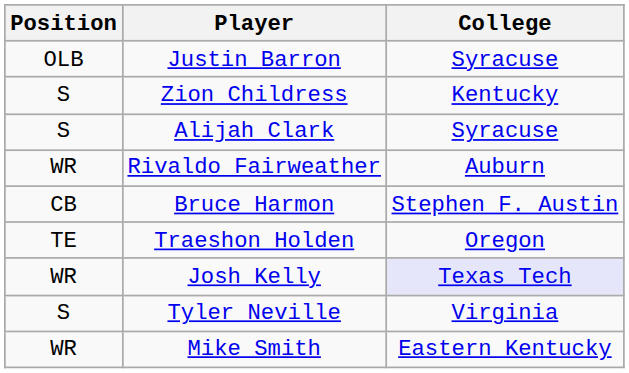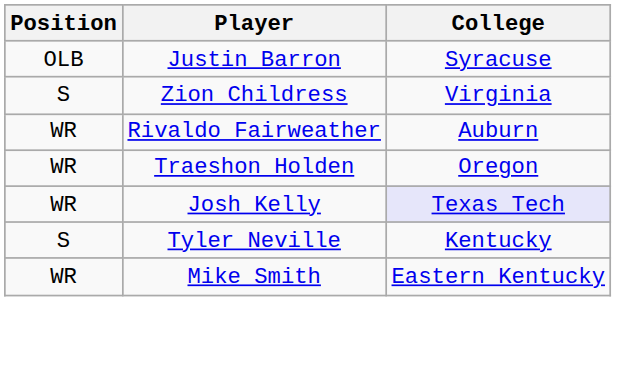(505, 95) Kentucky -> (498, 95) Virginia
- row: (254, 132)
- row: (254, 204)
(64, 240) TE -> (64, 168) WR
(505, 313) Virginia -> (498, 240) Kentucky
